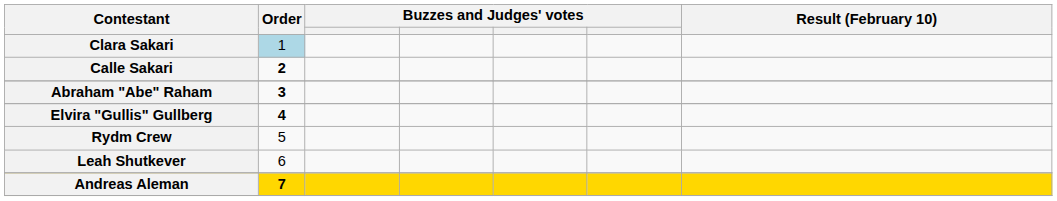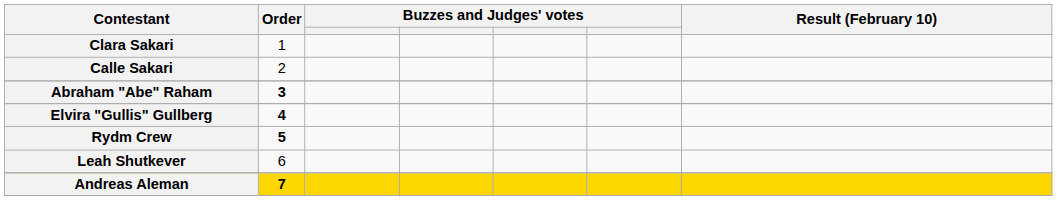(282, 45) lightblue background -> (282, 45) no background
(282, 68) bold -> (282, 68) normal
(282, 138) normal -> (282, 138) bold
